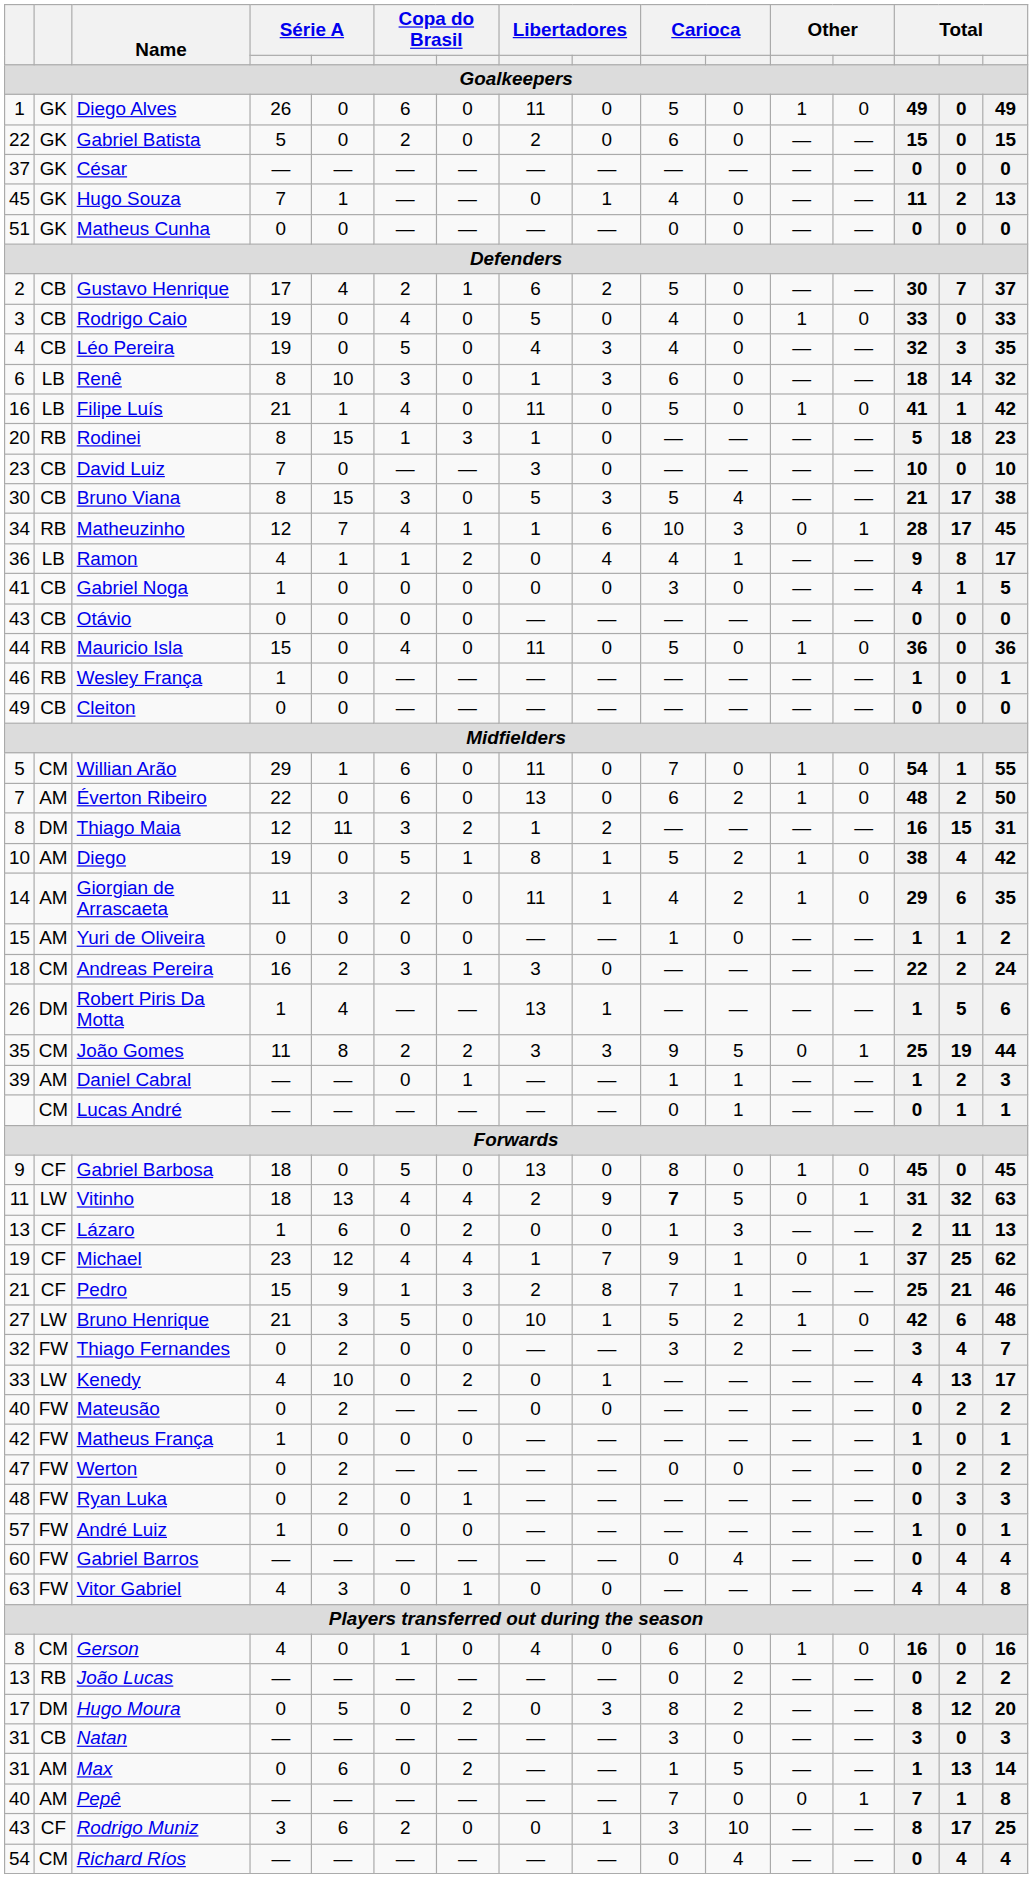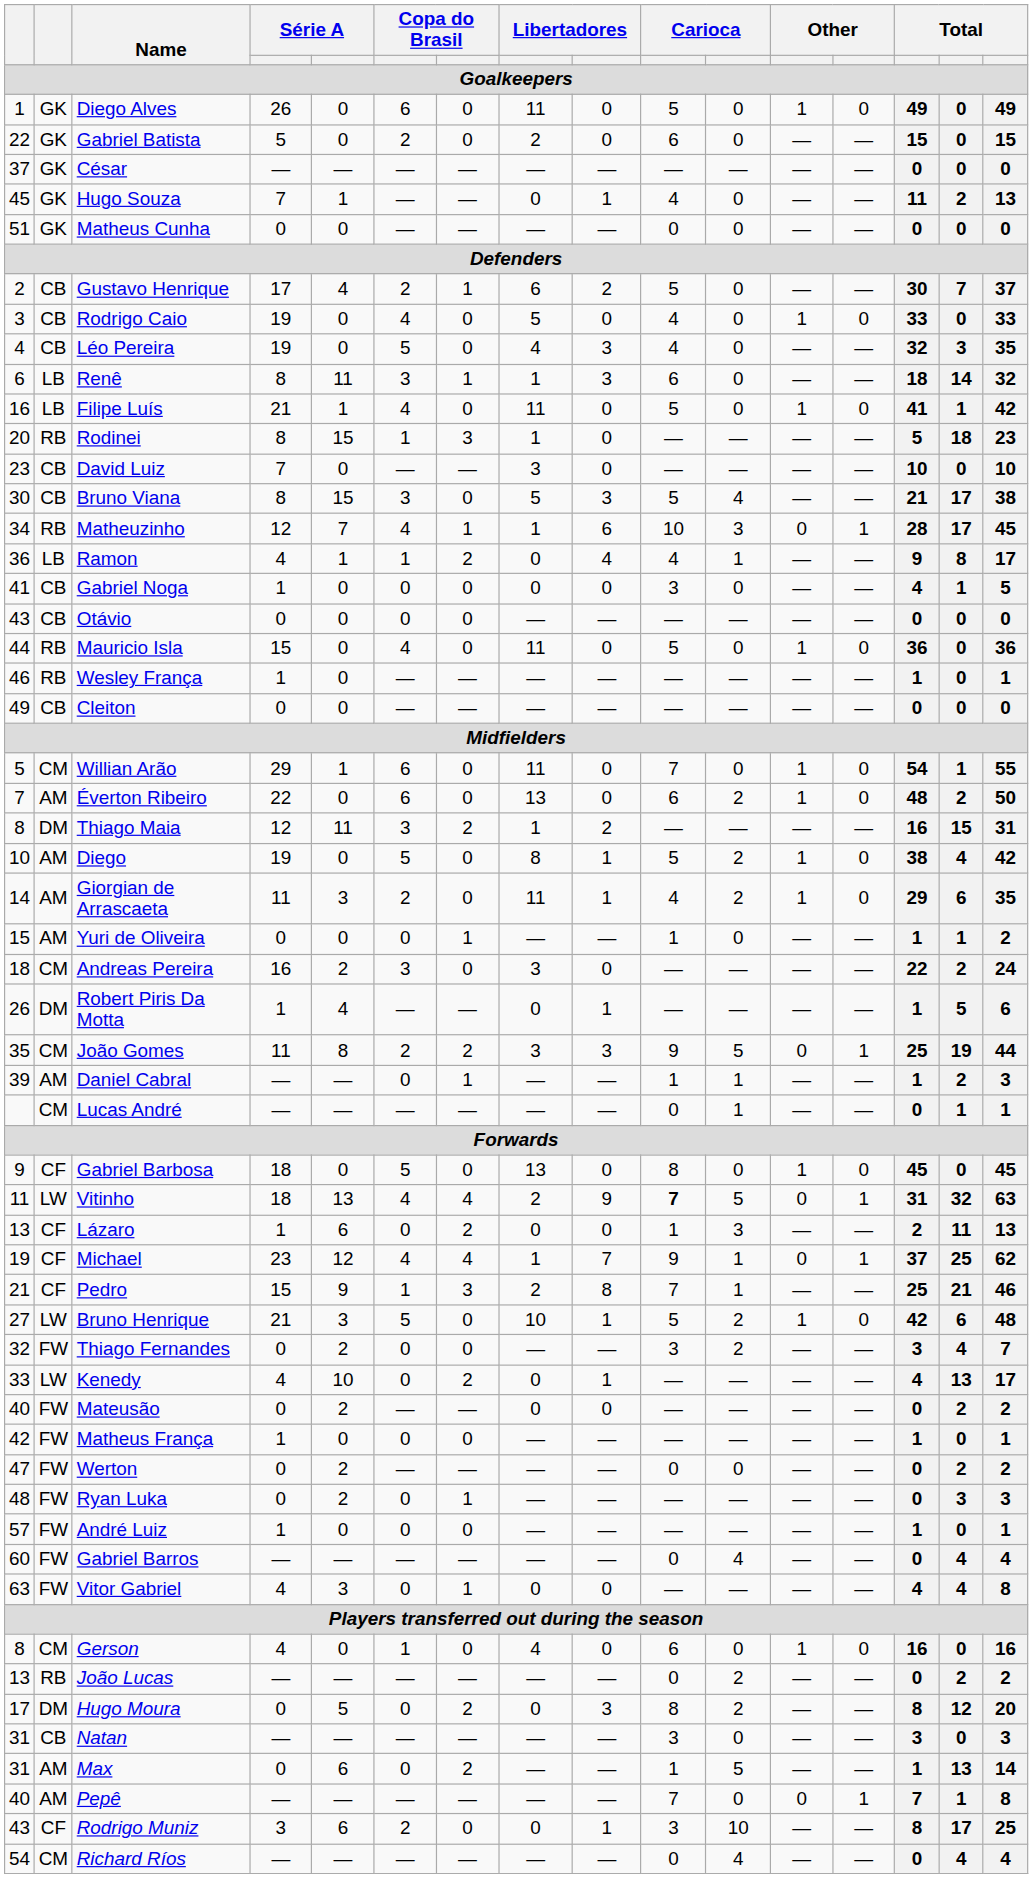(343, 378) 10 -> (343, 378) 11
(468, 378) 0 -> (468, 378) 1
(468, 857) 1 -> (468, 857) 0
(468, 938) 0 -> (468, 938) 1
(468, 968) 1 -> (468, 968) 0
(536, 1009) 13 -> (536, 1009) 0
